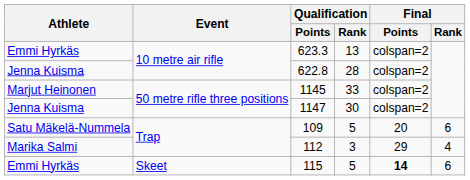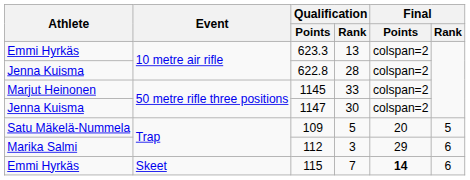(448, 128) 6 -> (448, 128) 5
(448, 147) 4 -> (448, 147) 6
(352, 166) 5 -> (352, 166) 7
